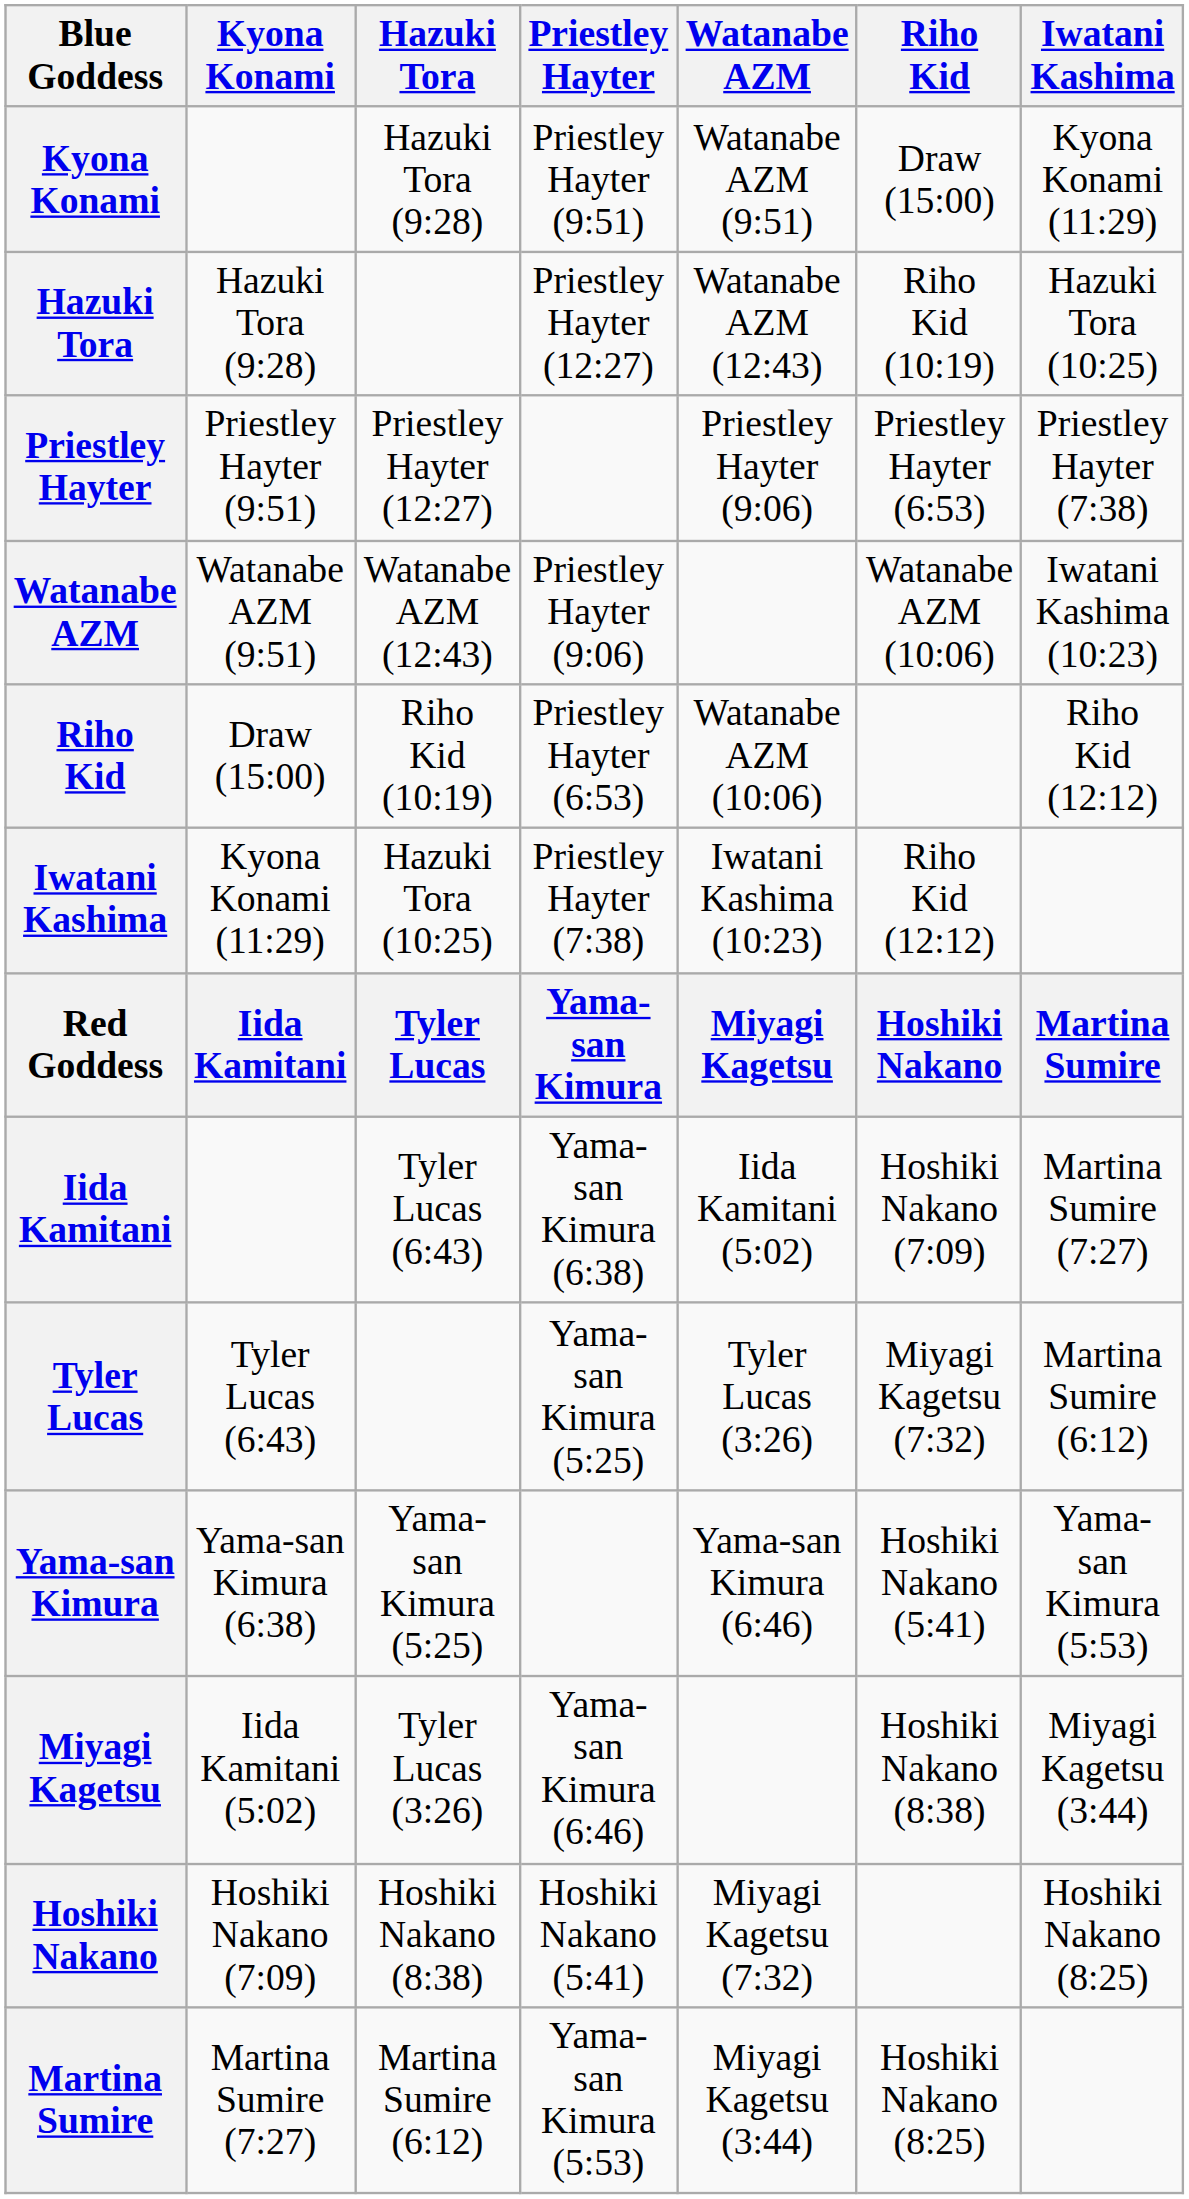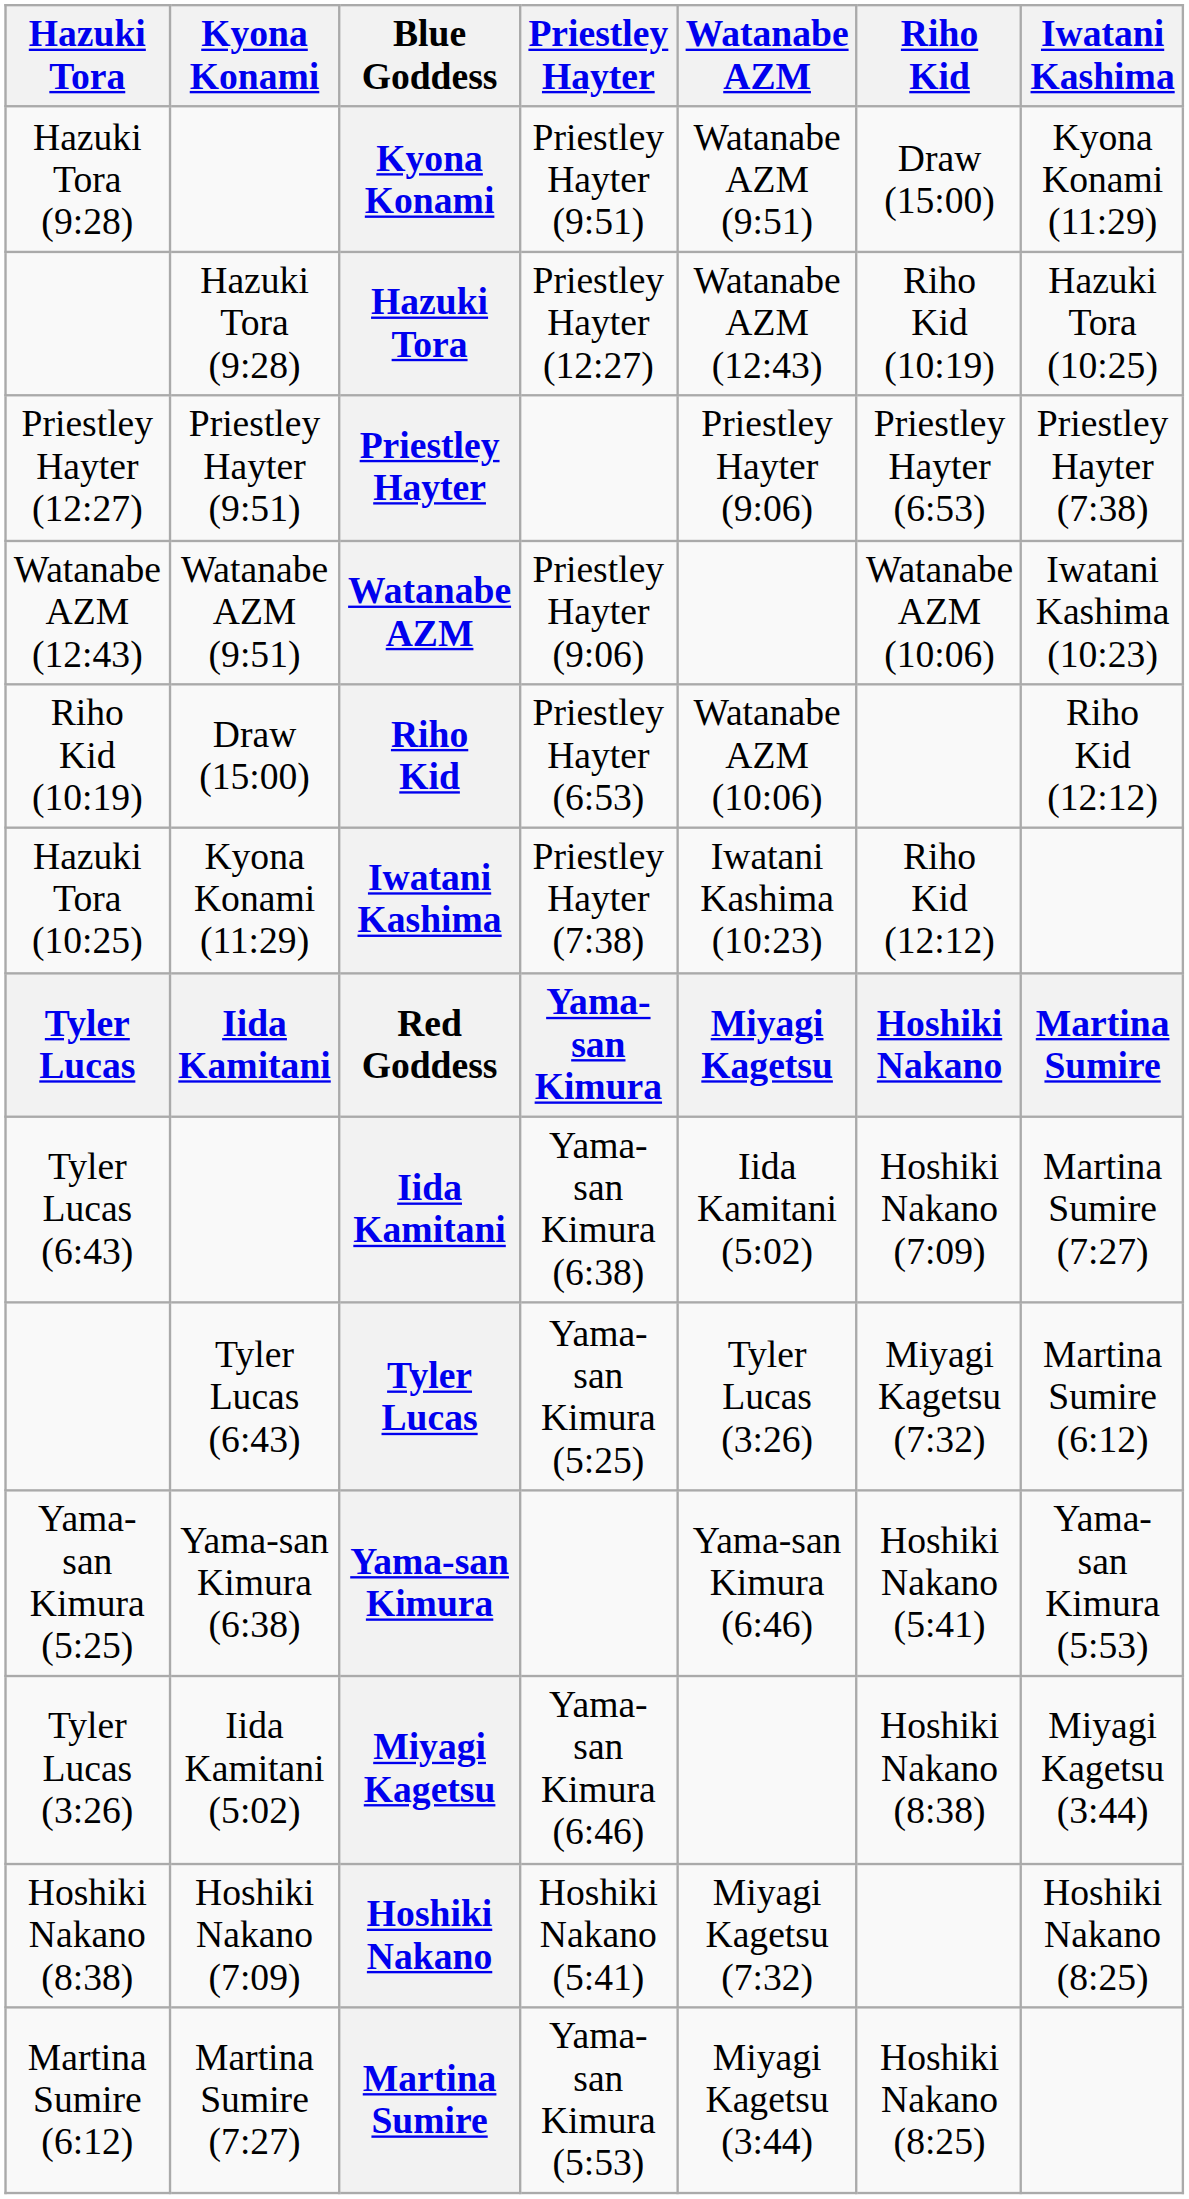columns swapped: (95, 55) <-> (437, 55)
